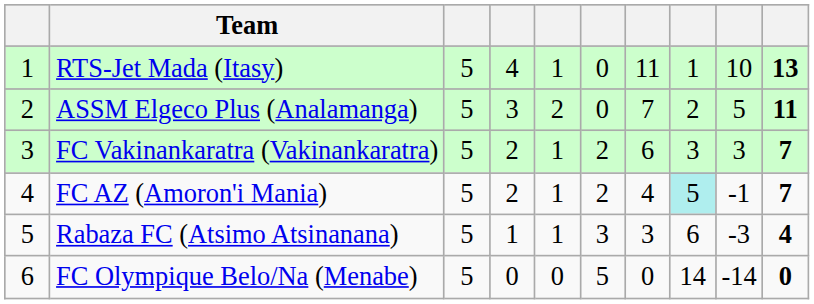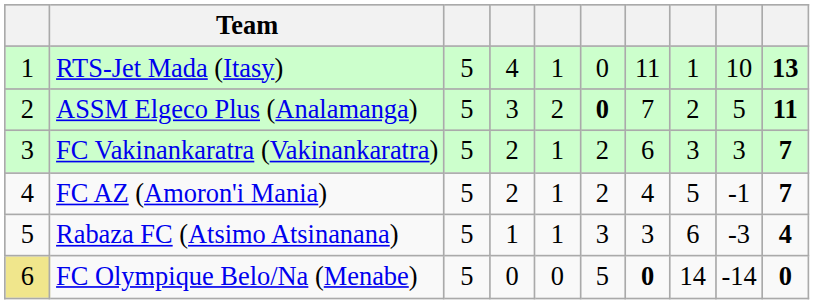(602, 109) normal -> (602, 109) bold
(693, 192) paleturquoise background -> (693, 192) no background
(27, 276) no background -> (27, 276) khaki background
(648, 276) normal -> (648, 276) bold
